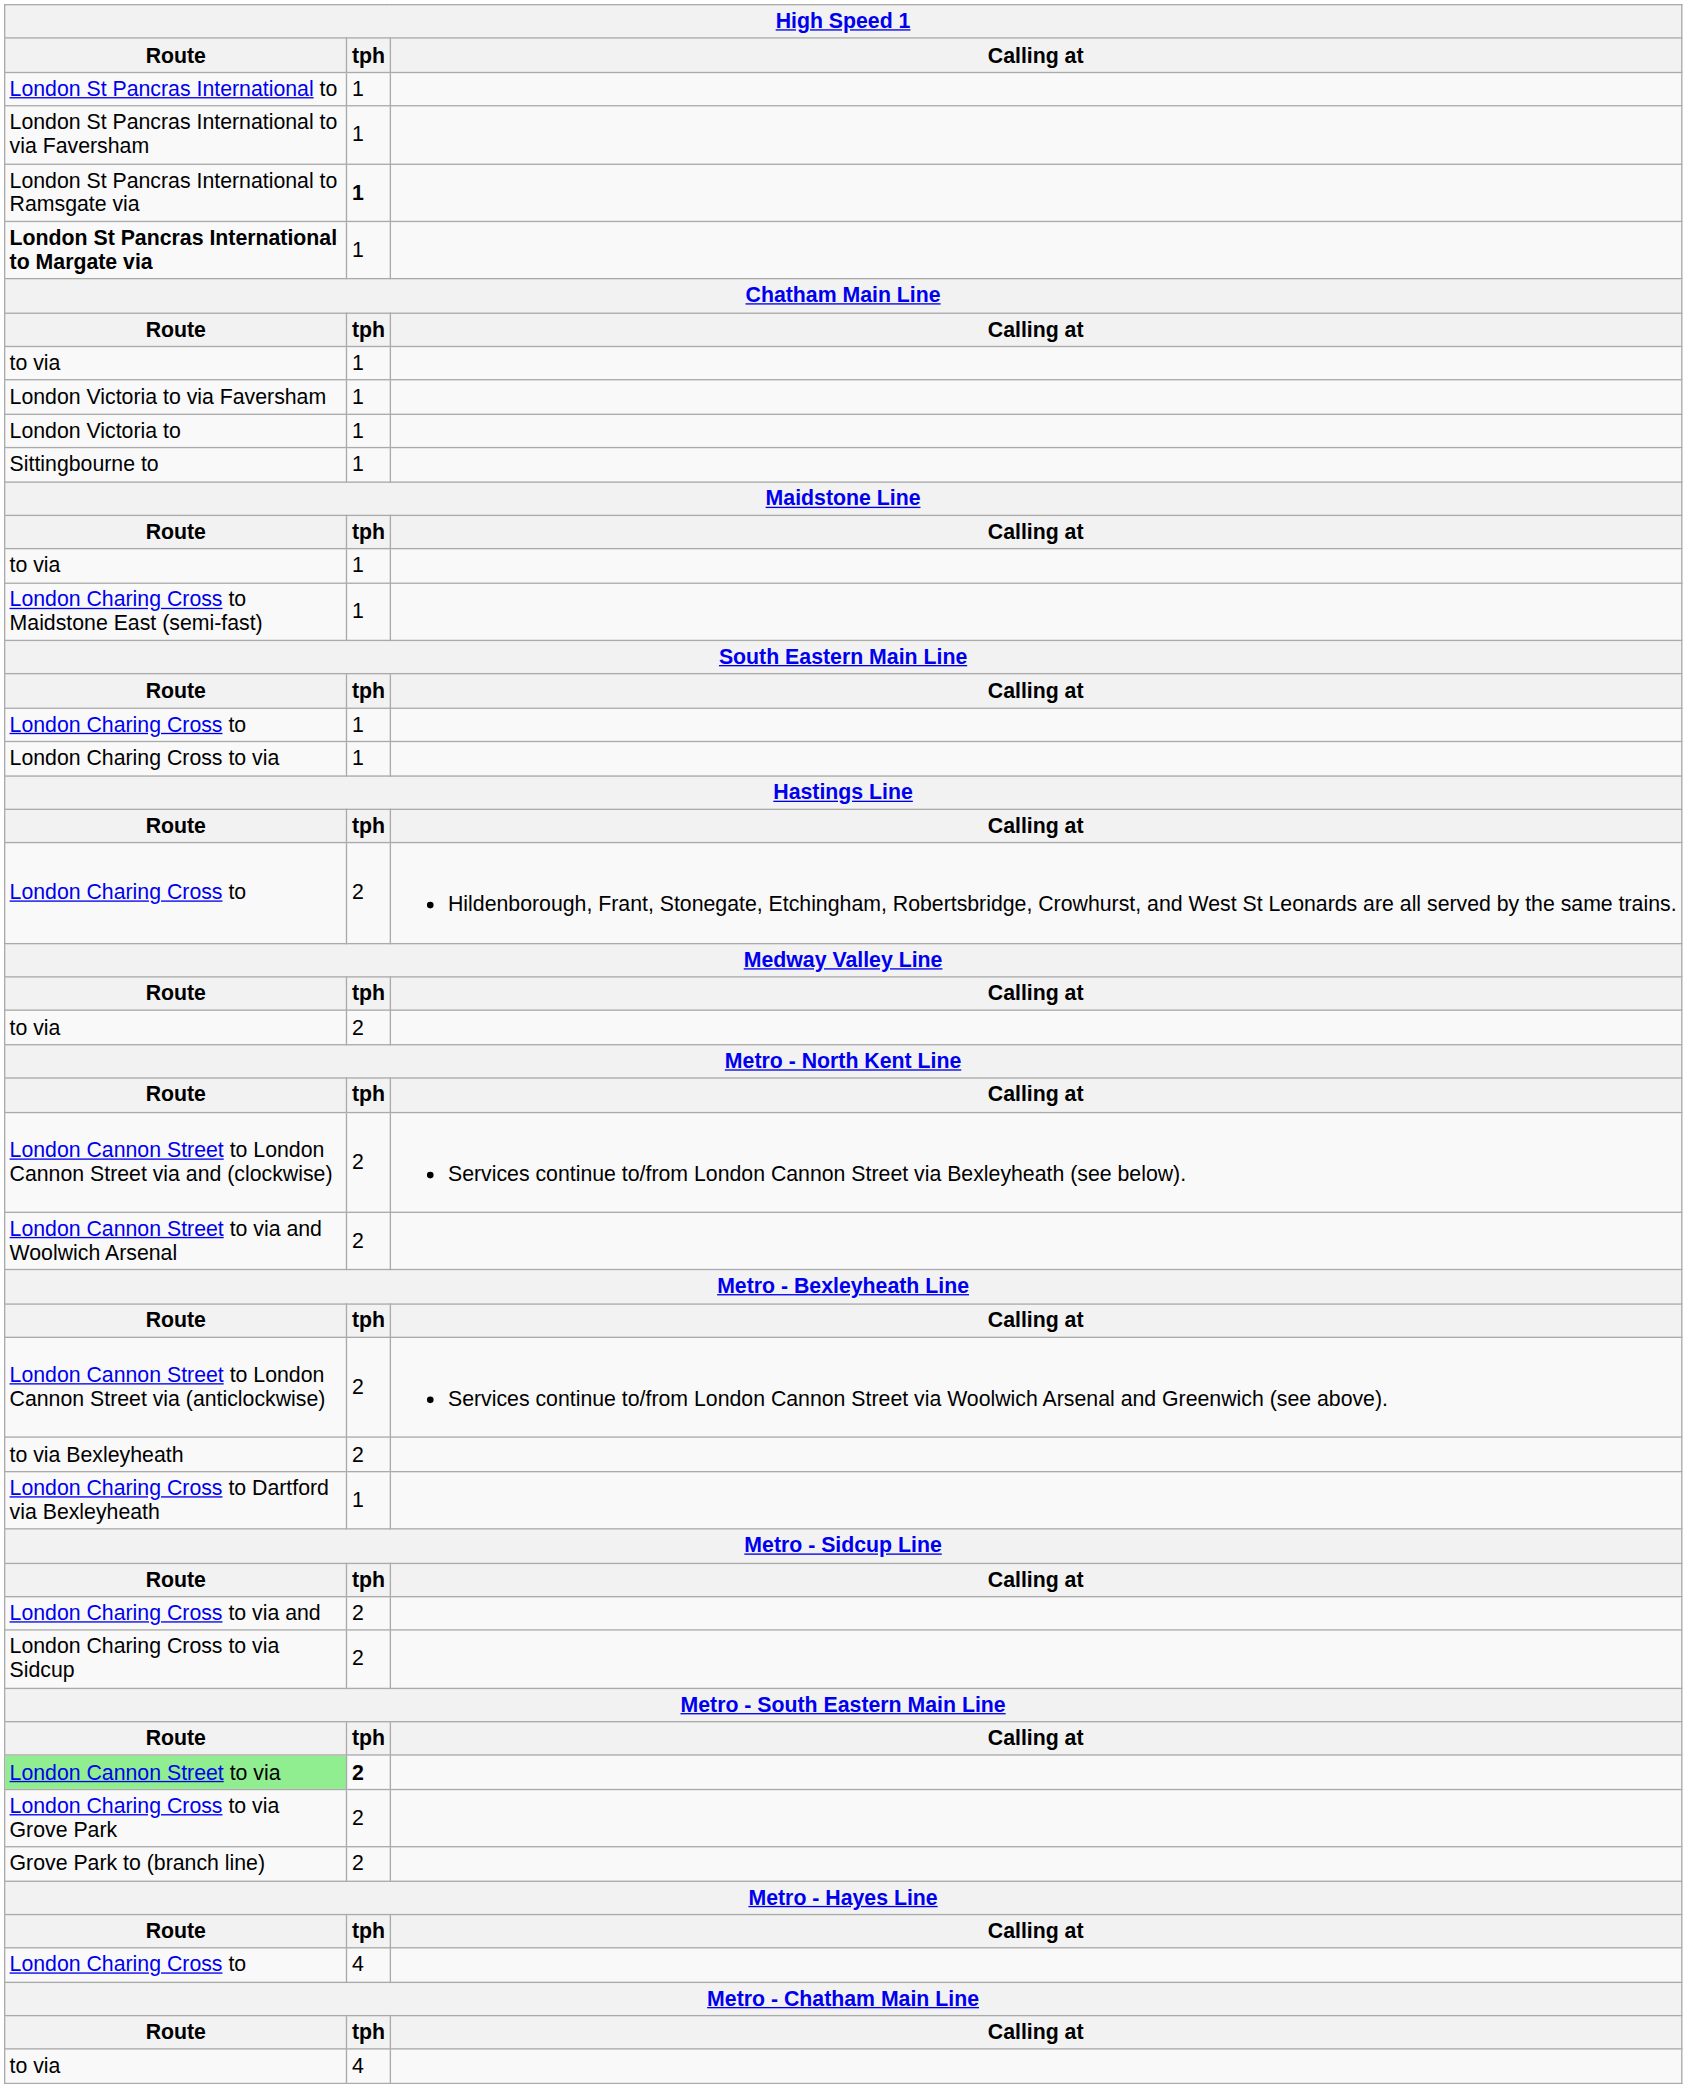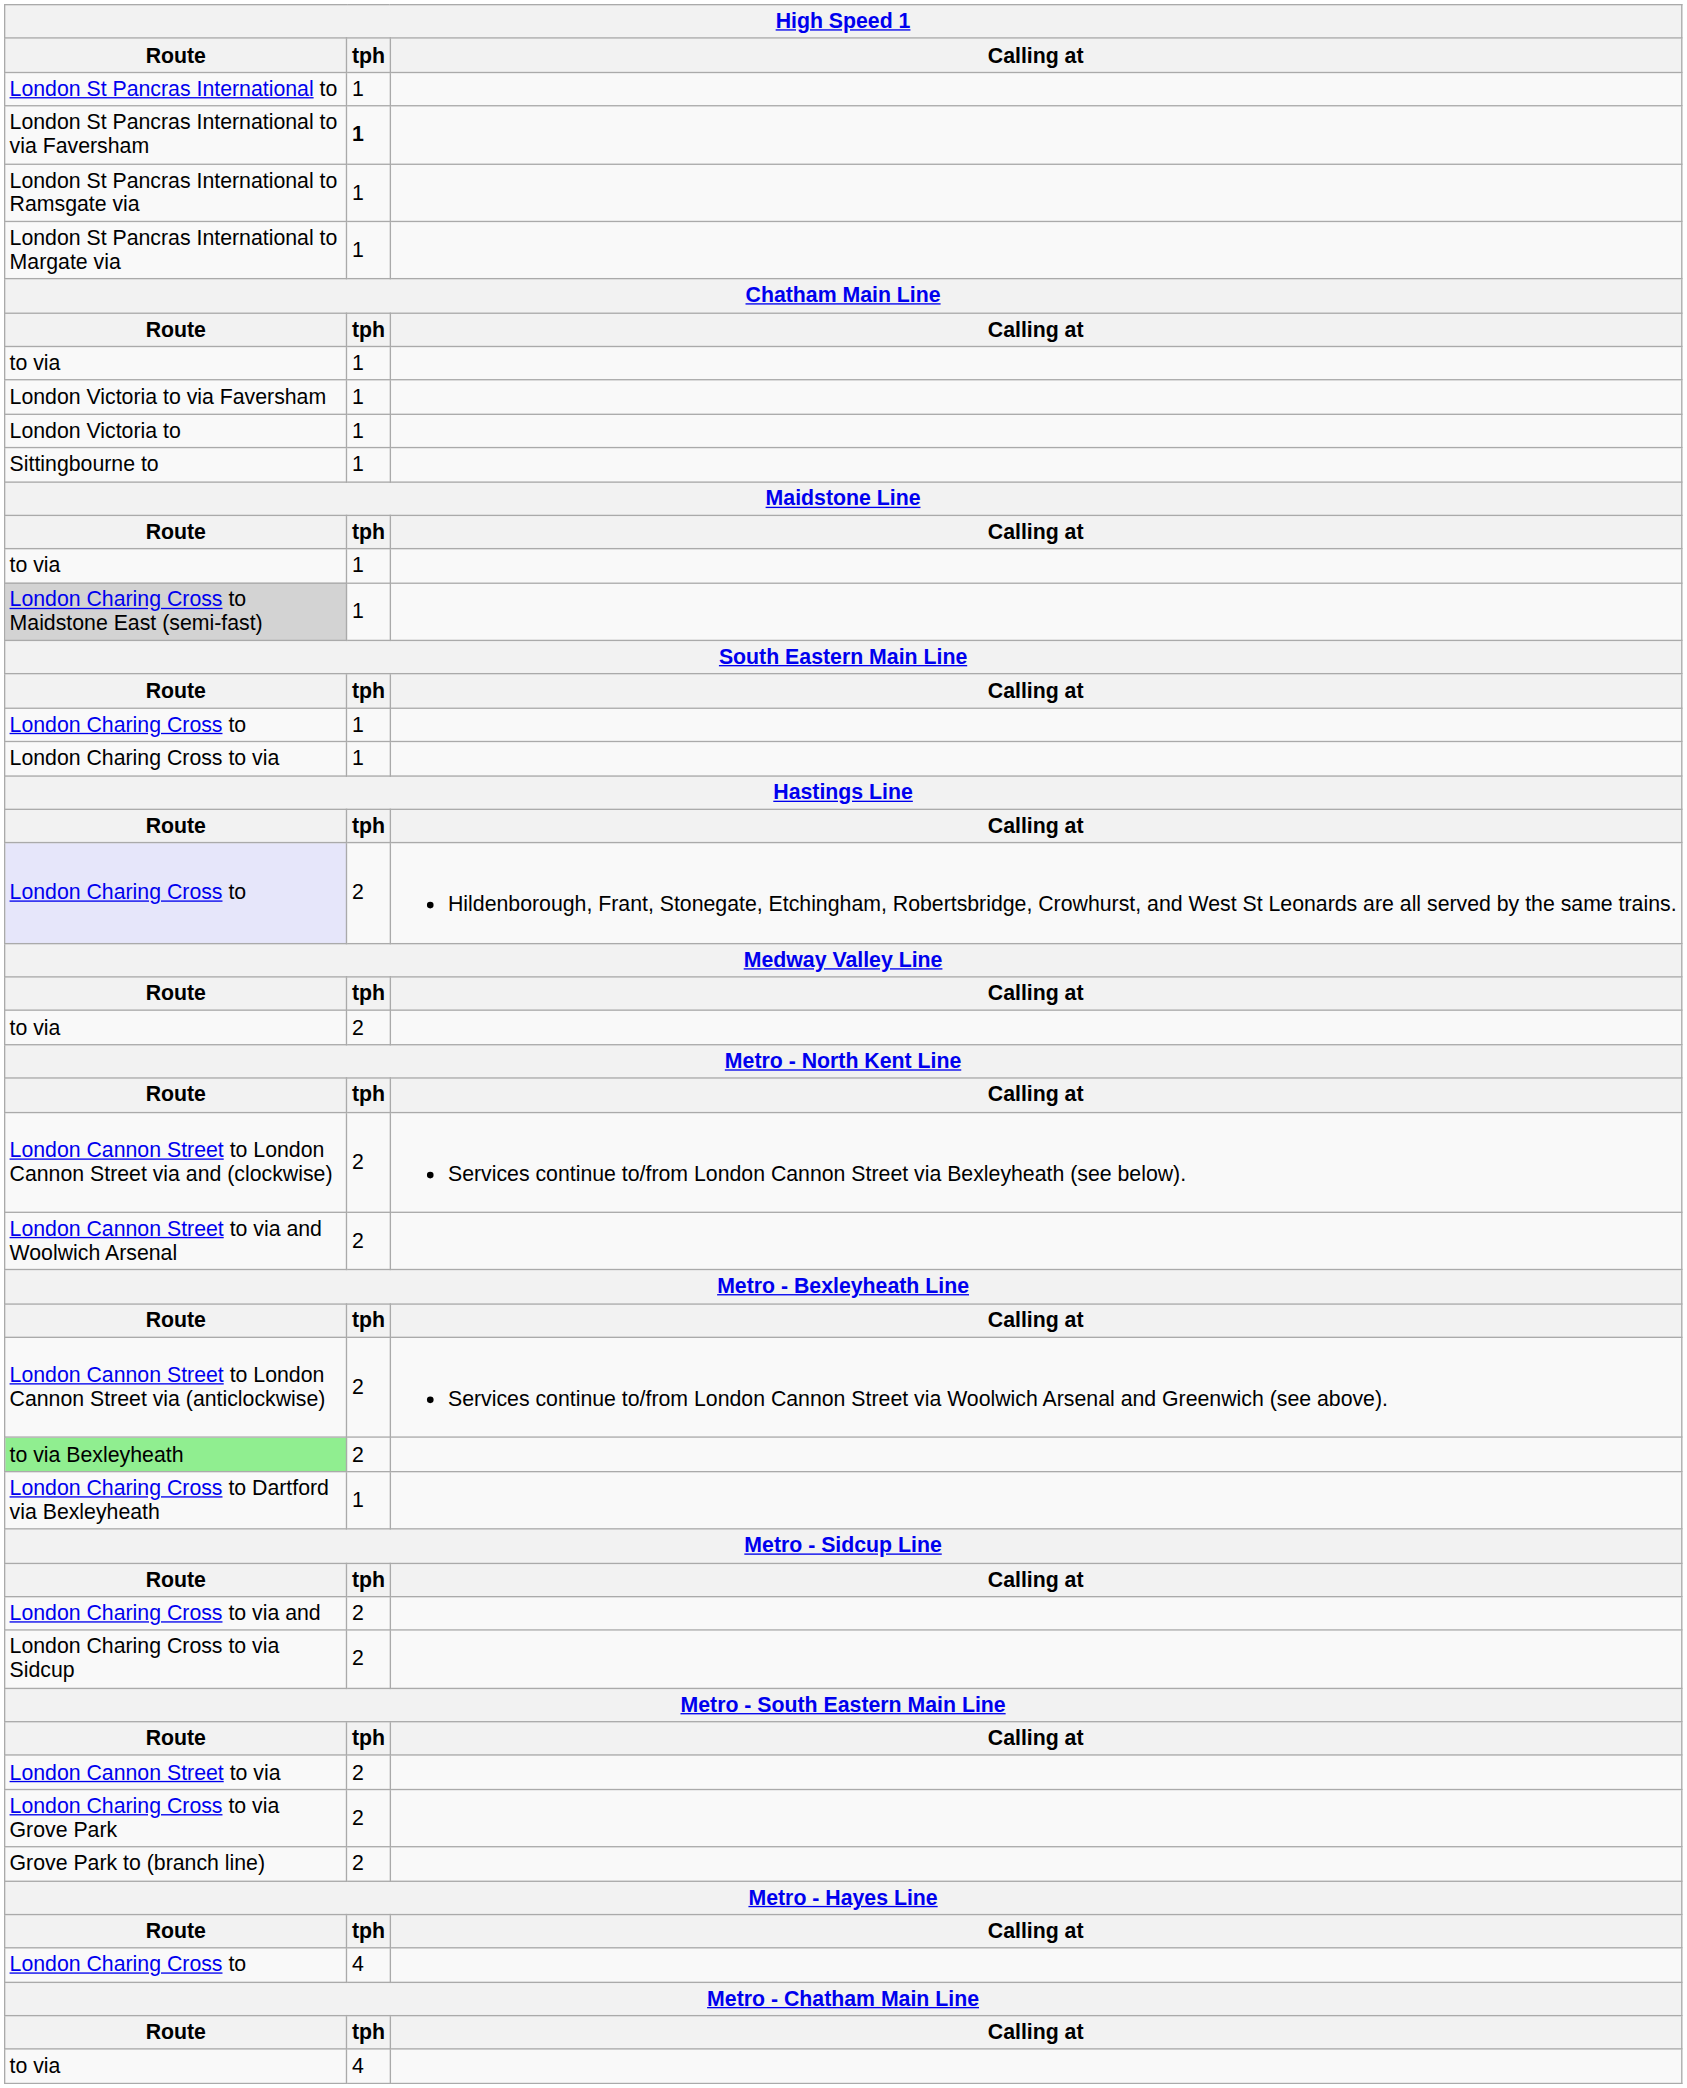(358, 134) normal -> (358, 134) bold
(358, 192) bold -> (358, 192) normal
(173, 249) bold -> (173, 249) normal
(136, 611) no background -> (136, 611) lightgrey background
(128, 892) no background -> (128, 892) lavender background
(97, 1454) no background -> (97, 1454) lightgreen background
(145, 1772) lightgreen background -> (145, 1772) no background
(358, 1772) bold -> (358, 1772) normal
